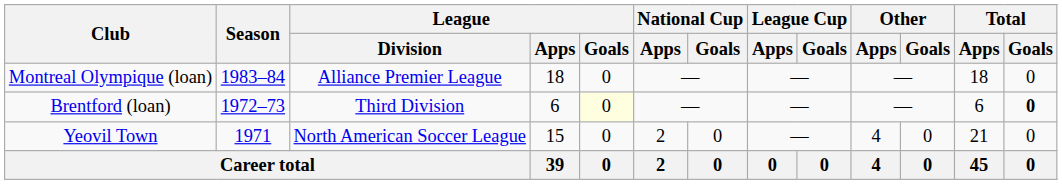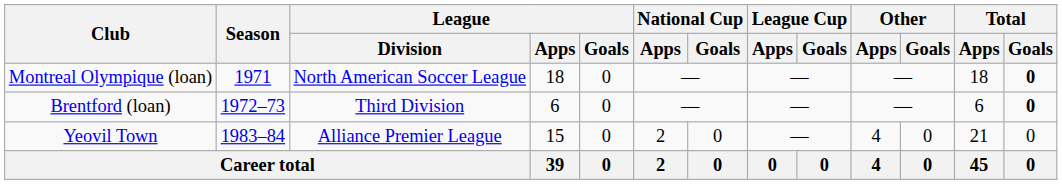(253, 77) 1983–84 -> (253, 77) 1971
(410, 77) Alliance Premier League -> (410, 77) North American Soccer League
(1031, 77) normal -> (1031, 77) bold
(606, 106) lightyellow background -> (606, 106) no background
(253, 135) 1971 -> (253, 135) 1983–84
(410, 135) North American Soccer League -> (410, 135) Alliance Premier League
